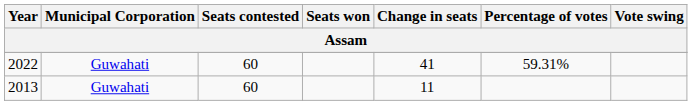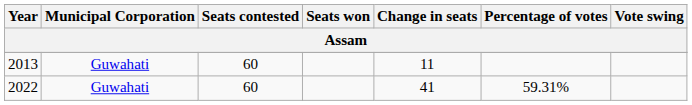rows swapped: (23, 87) <-> (23, 64)
